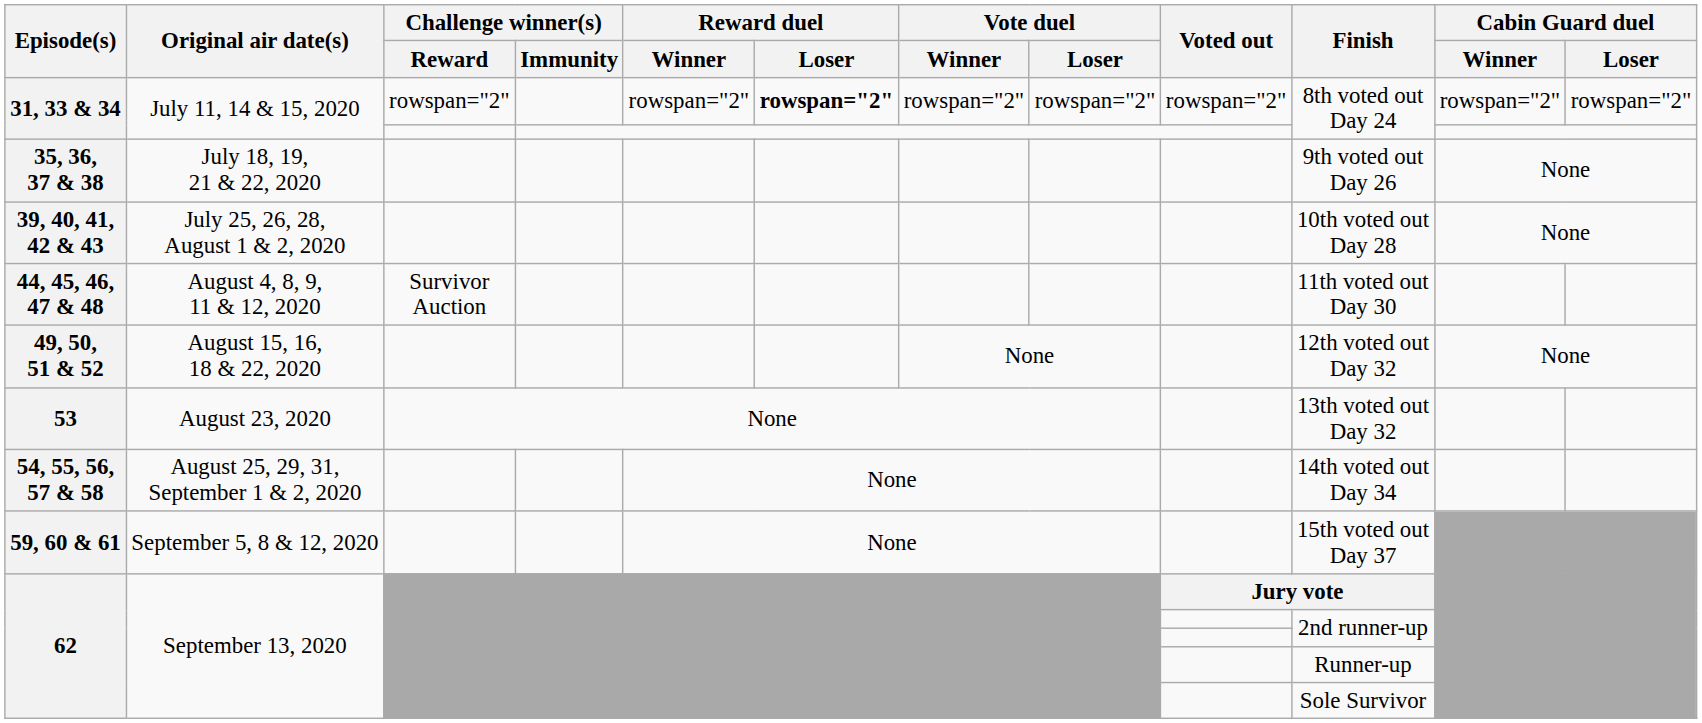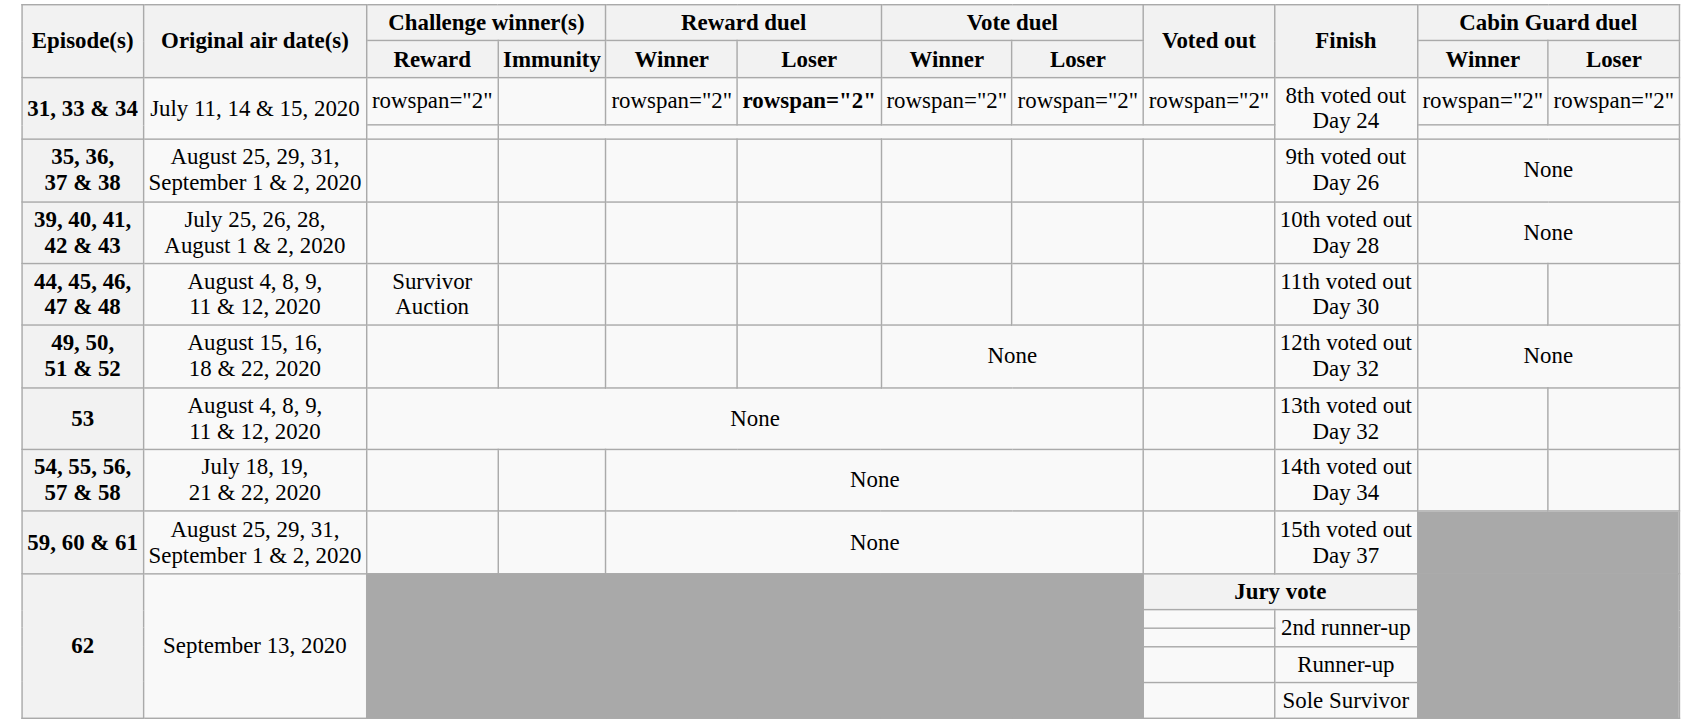(255, 170) July 18, 19, 21 & 22, 2020 -> (255, 170) August 25, 29, 31, September 1 & 2, 2020
(255, 418) August 23, 2020 -> (255, 418) August 4, 8, 9, 11 & 12, 2020
(255, 480) August 25, 29, 31, September 1 & 2, 2020 -> (255, 480) July 18, 19, 21 & 22, 2020
(255, 542) September 5, 8 & 12, 2020 -> (255, 542) August 25, 29, 31, September 1 & 2, 2020
